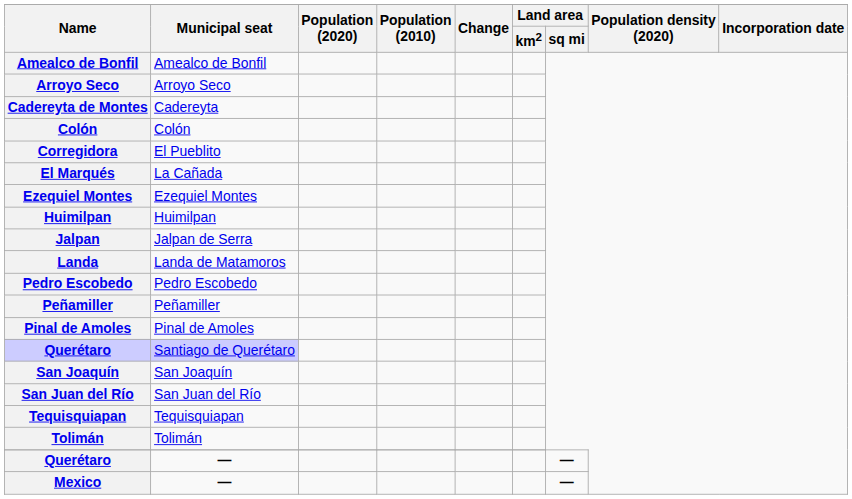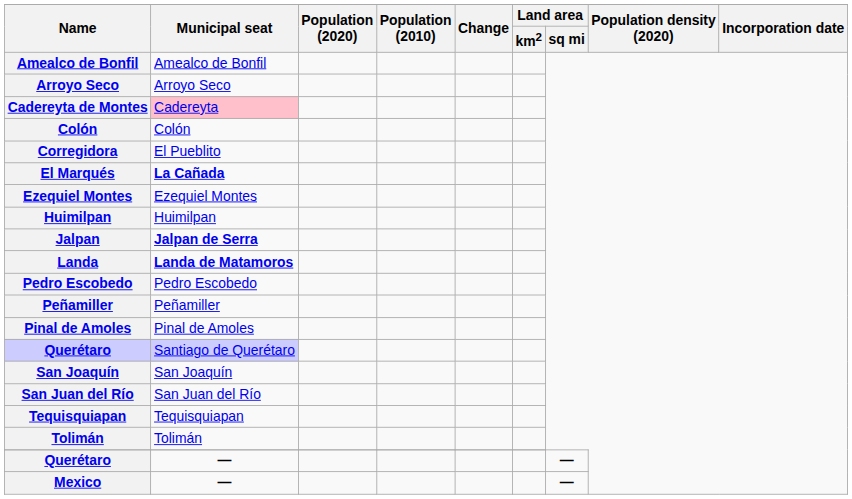(186, 107) no background -> (186, 107) pink background
(188, 173) normal -> (189, 173) bold
(203, 240) normal -> (206, 240) bold
(220, 262) normal -> (224, 262) bold
